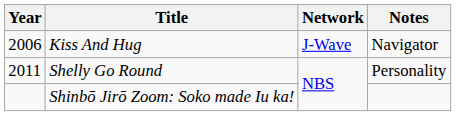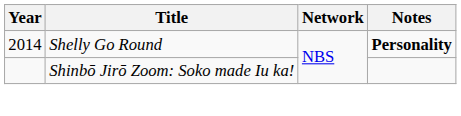- row: (95, 44)
(25, 70) 2011 -> (25, 44) 2014
(409, 70) normal -> (412, 44) bold
